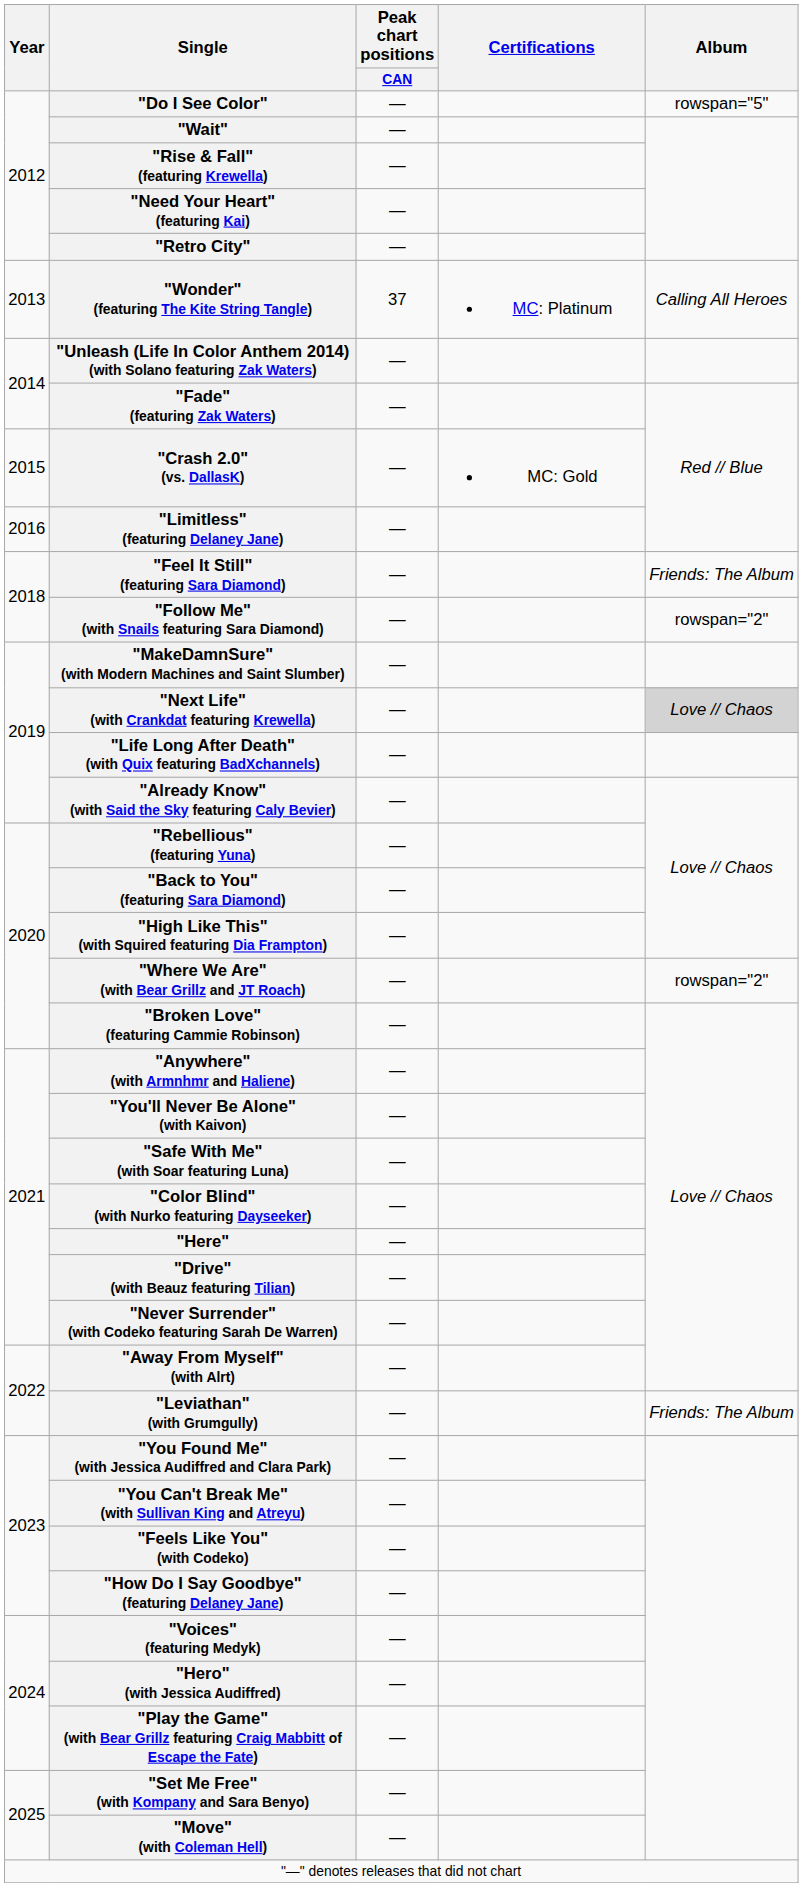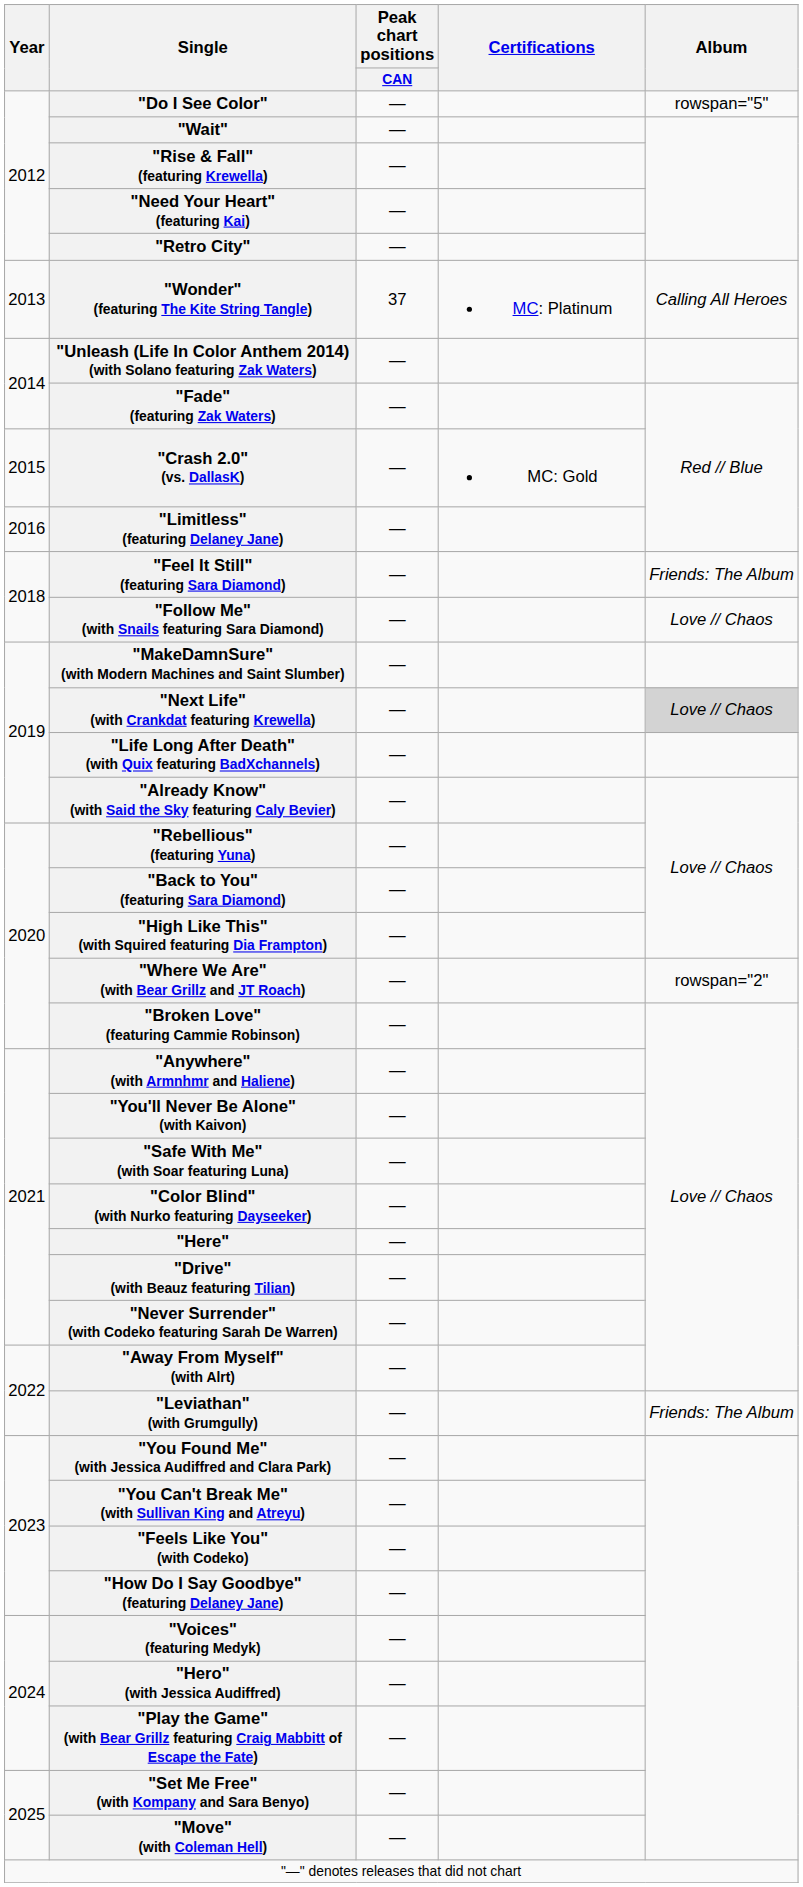(721, 619) rowspan="2" -> (721, 619) Love // Chaos
